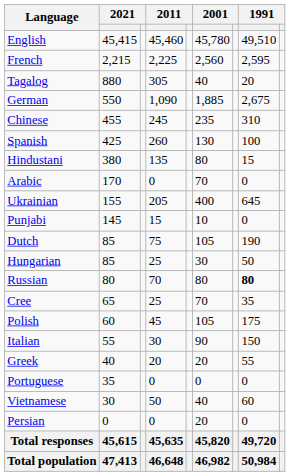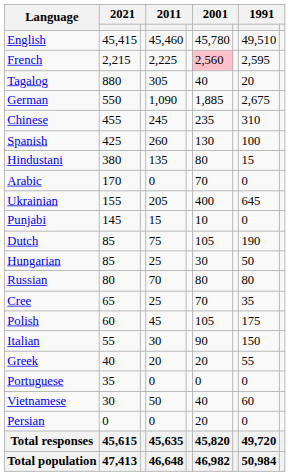(209, 60) no background -> (209, 60) pink background
(248, 280) bold -> (248, 280) normal
